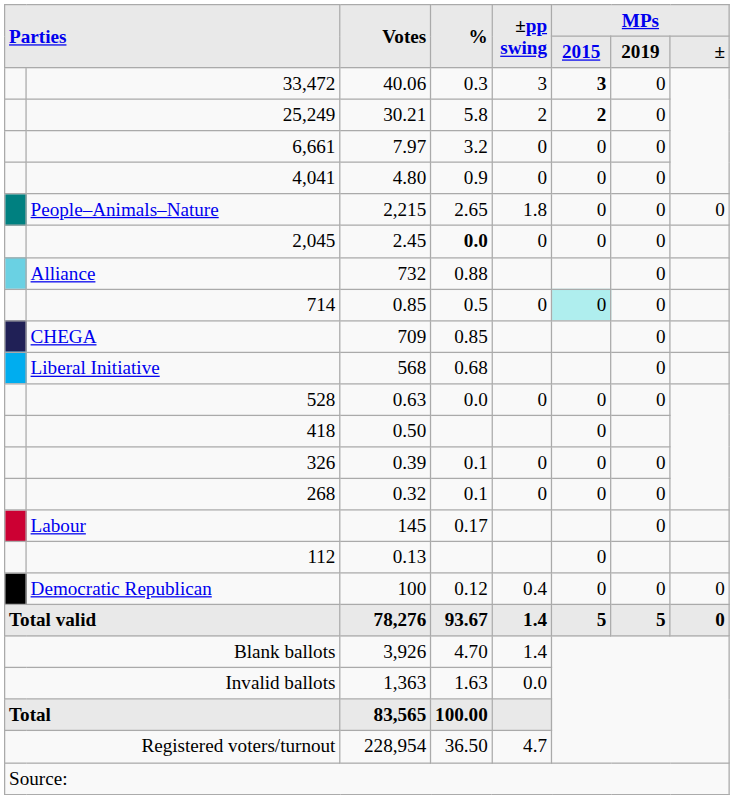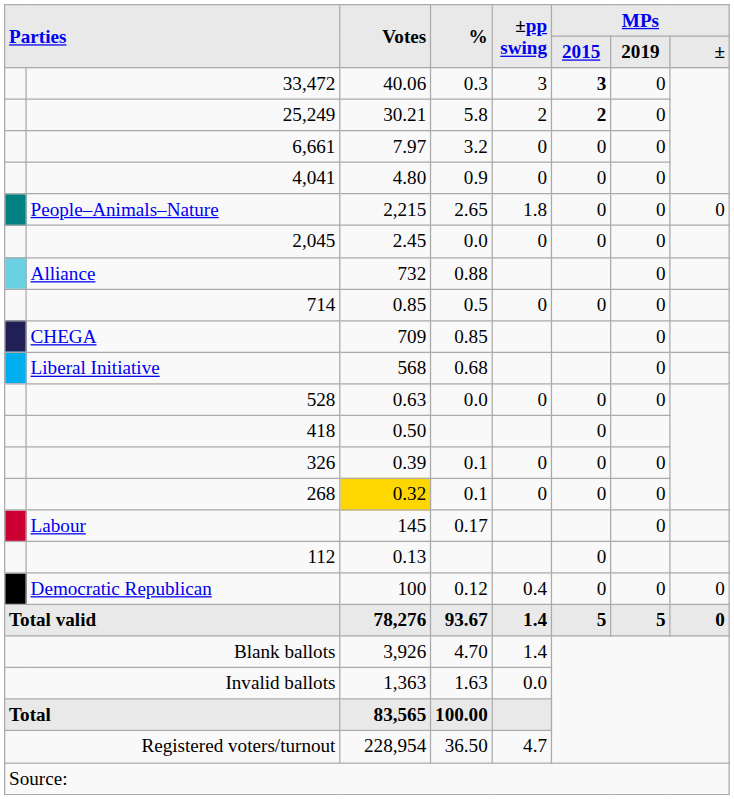(476, 241) bold -> (476, 241) normal
(602, 304) paleturquoise background -> (602, 304) no background
(409, 494) no background -> (409, 494) gold background
